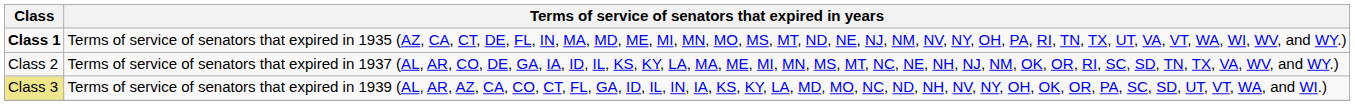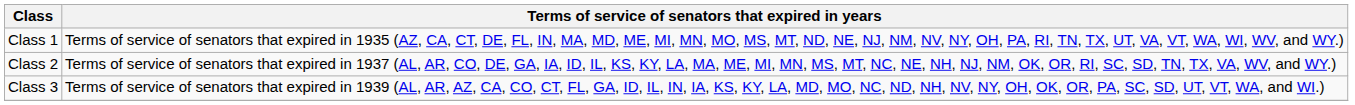(34, 40) bold -> (33, 40) normal
(33, 87) khaki background -> (33, 87) no background
